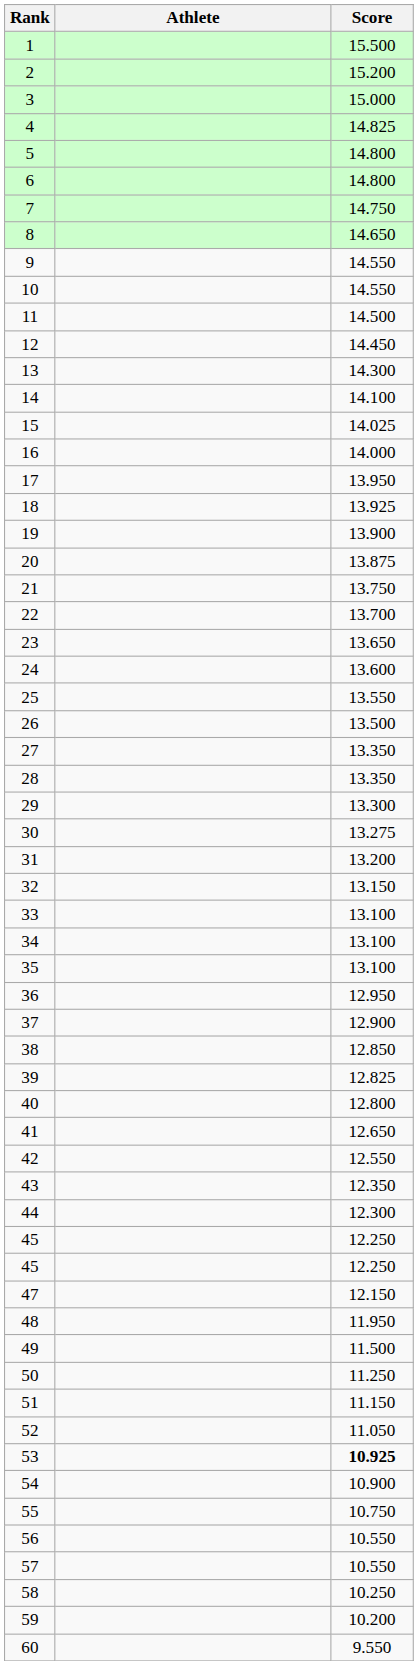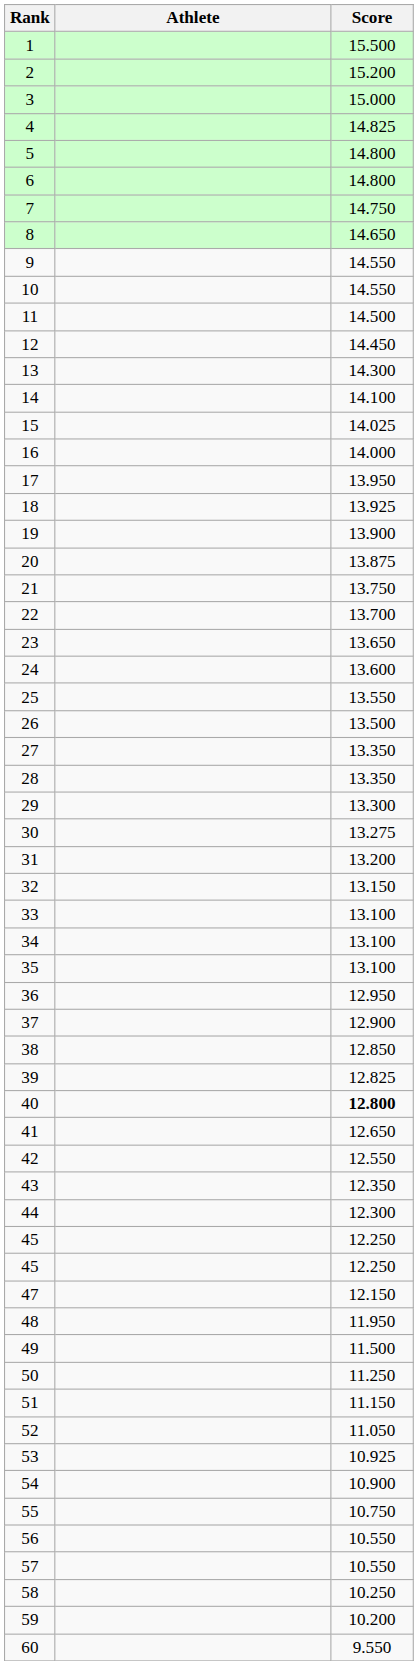(372, 1104) normal -> (372, 1104) bold
(372, 1457) bold -> (372, 1457) normal
